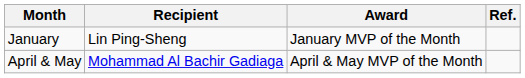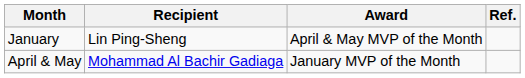(375, 38) January MVP of the Month -> (386, 38) April & May MVP of the Month
(386, 61) April & May MVP of the Month -> (375, 61) January MVP of the Month
